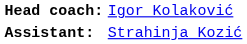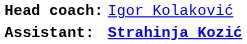(175, 33) normal -> (175, 33) bold
